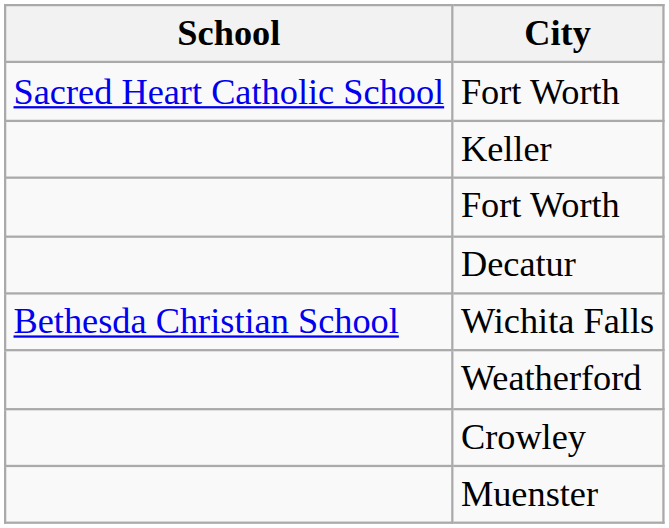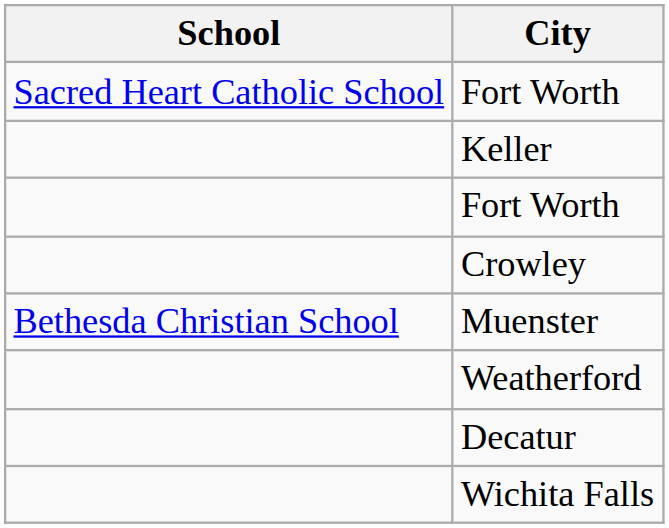(518, 263) Decatur -> (523, 263) Crowley
(558, 321) Wichita Falls -> (530, 321) Muenster
(523, 436) Crowley -> (518, 436) Decatur
(530, 494) Muenster -> (558, 494) Wichita Falls
